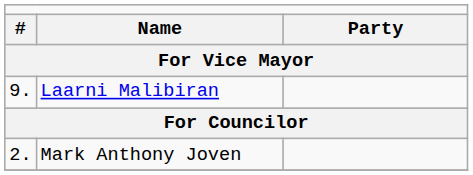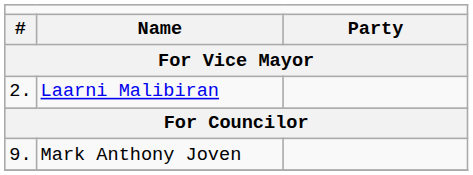(20, 92) 9. -> (20, 92) 2.
(20, 154) 2. -> (20, 154) 9.
